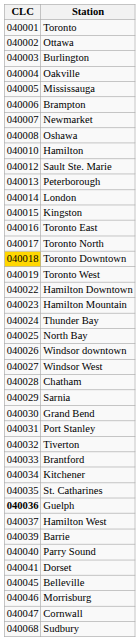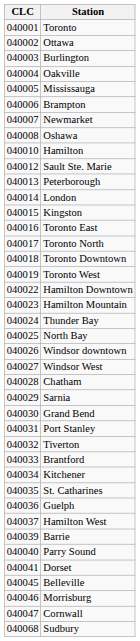(23, 259) gold background -> (23, 259) no background
(23, 505) bold -> (23, 505) normal
